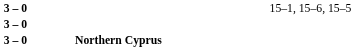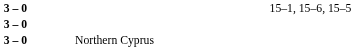(118, 40) bold -> (115, 40) normal
